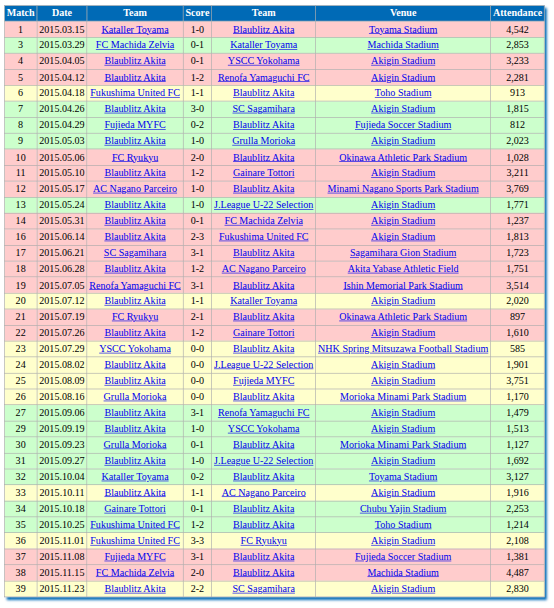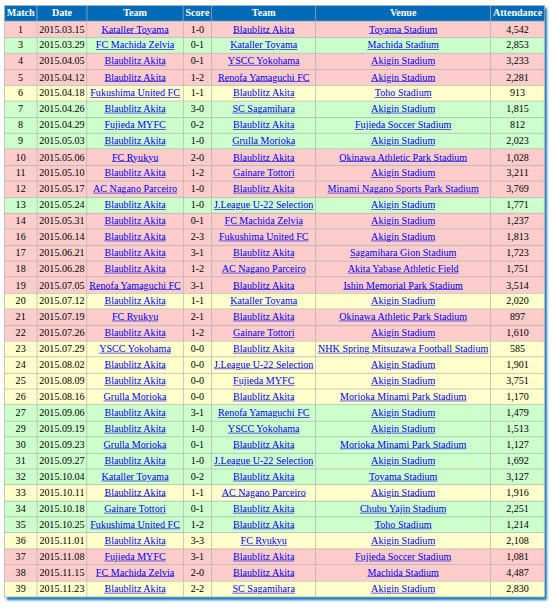(135, 253) SC Sagamihara -> (135, 253) Blaublitz Akita
(518, 509) 2,253 -> (518, 509) 2,251
(135, 541) Fukushima United FC -> (135, 541) Blaublitz Akita
(518, 557) 1,381 -> (518, 557) 1,081
